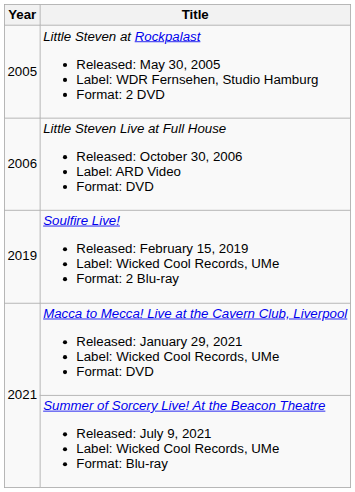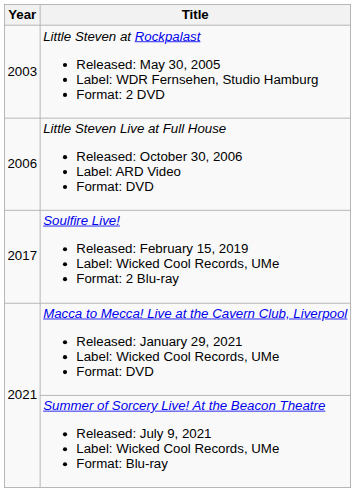(22, 71) 2005 -> (22, 71) 2003
(22, 256) 2019 -> (22, 256) 2017
